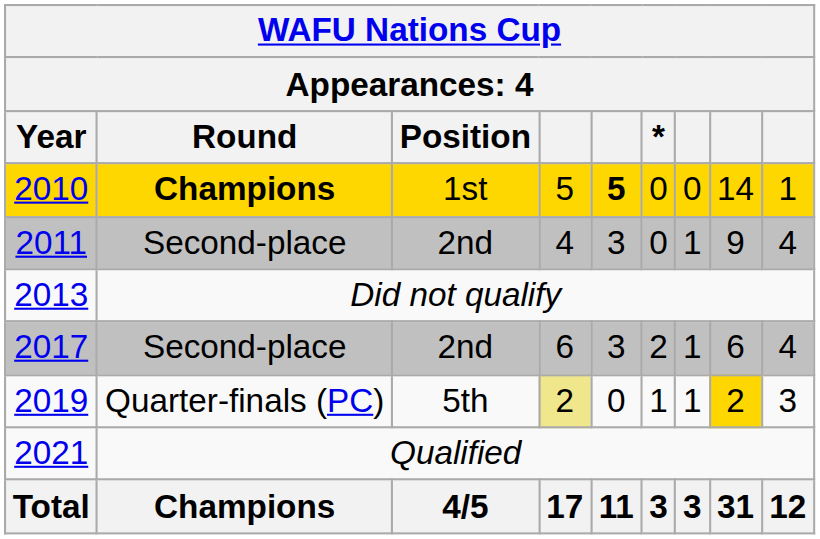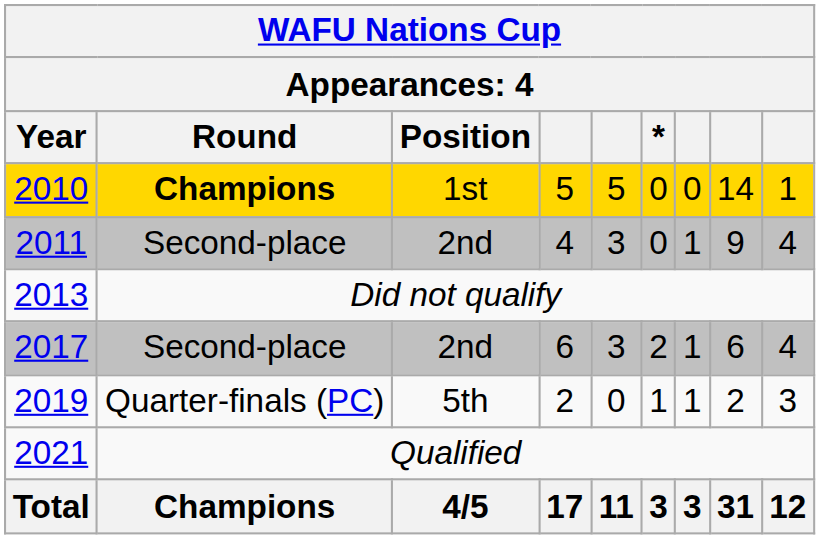(616, 189) bold -> (616, 189) normal
(565, 400) khaki background -> (565, 400) no background
(735, 400) gold background -> (735, 400) no background
